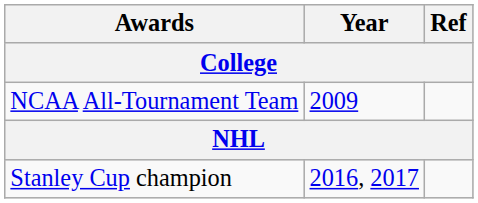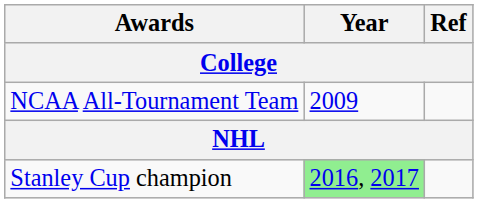(364, 178) no background -> (364, 178) lightgreen background
